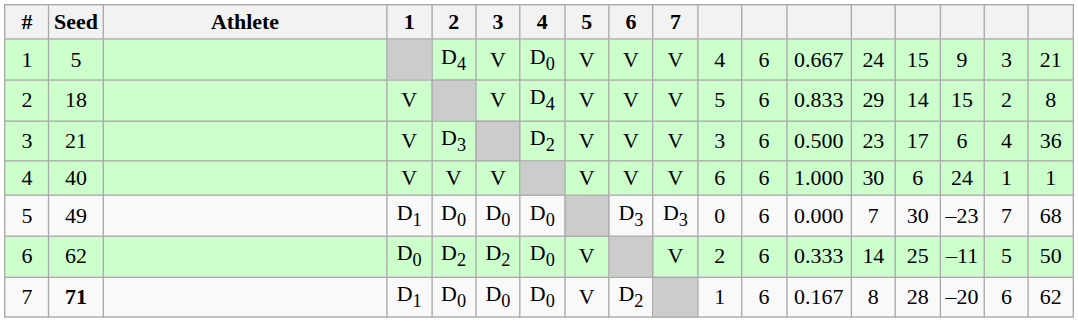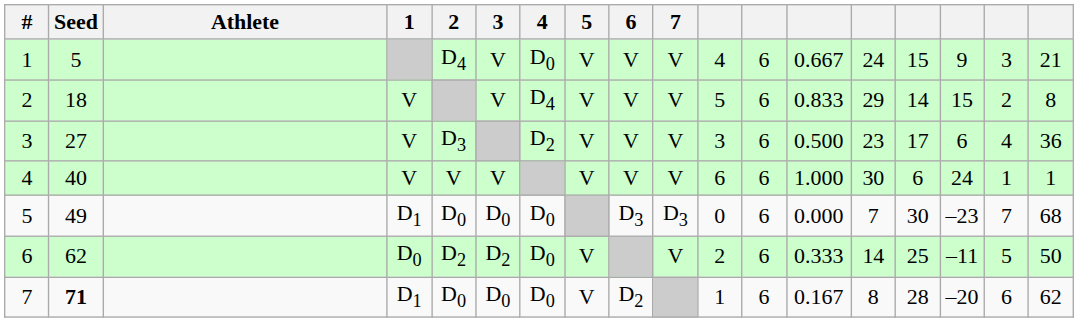(76, 140) 21 -> (76, 140) 27
